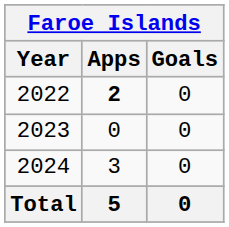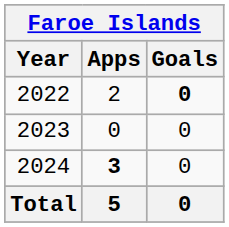(114, 95) bold -> (114, 95) normal
(185, 95) normal -> (185, 95) bold
(114, 168) normal -> (114, 168) bold
